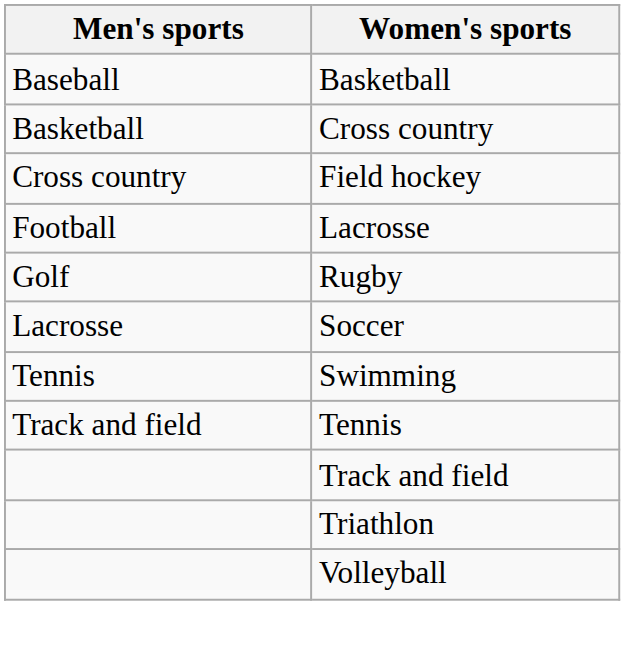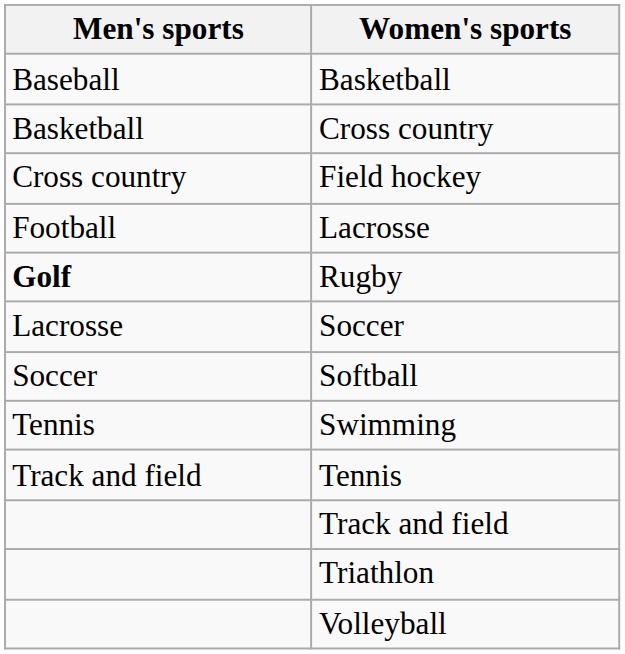(41, 276) normal -> (42, 276) bold
+ row: (368, 375)
